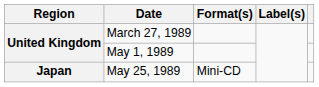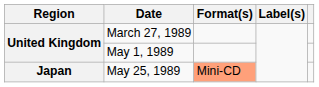(219, 71) no background -> (219, 71) lightsalmon background
